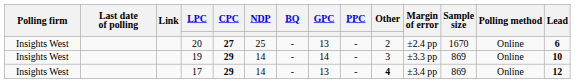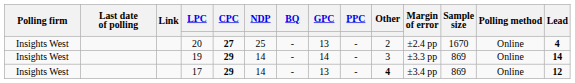(557, 44) 6 -> (557, 44) 4
(557, 58) 10 -> (557, 58) 14
